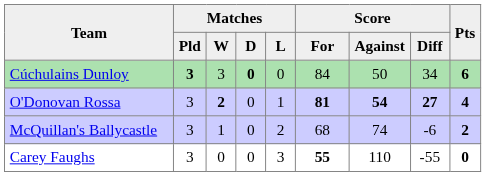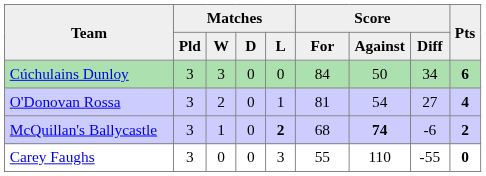(190, 74) bold -> (190, 74) normal
(251, 74) bold -> (251, 74) normal
(221, 101) bold -> (221, 101) normal
(322, 101) bold -> (322, 101) normal
(380, 101) bold -> (380, 101) normal
(430, 101) bold -> (430, 101) normal
(281, 129) normal -> (281, 129) bold
(380, 129) normal -> (380, 129) bold
(322, 157) bold -> (322, 157) normal
